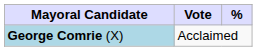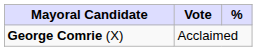(65, 35) lightblue background -> (65, 35) no background
